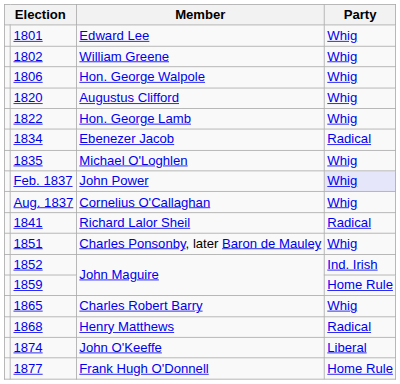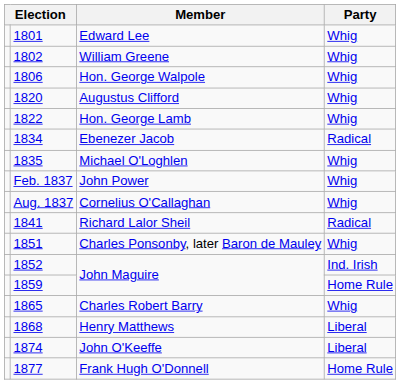(342, 181) lavender background -> (342, 181) no background
(349, 327) Radical -> (347, 327) Liberal
